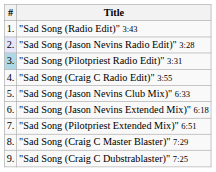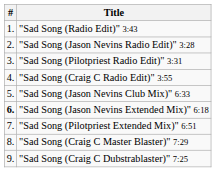(11, 45) lavender background -> (11, 45) no background
(11, 61) lightblue background -> (11, 61) no background
(11, 110) normal -> (11, 110) bold
